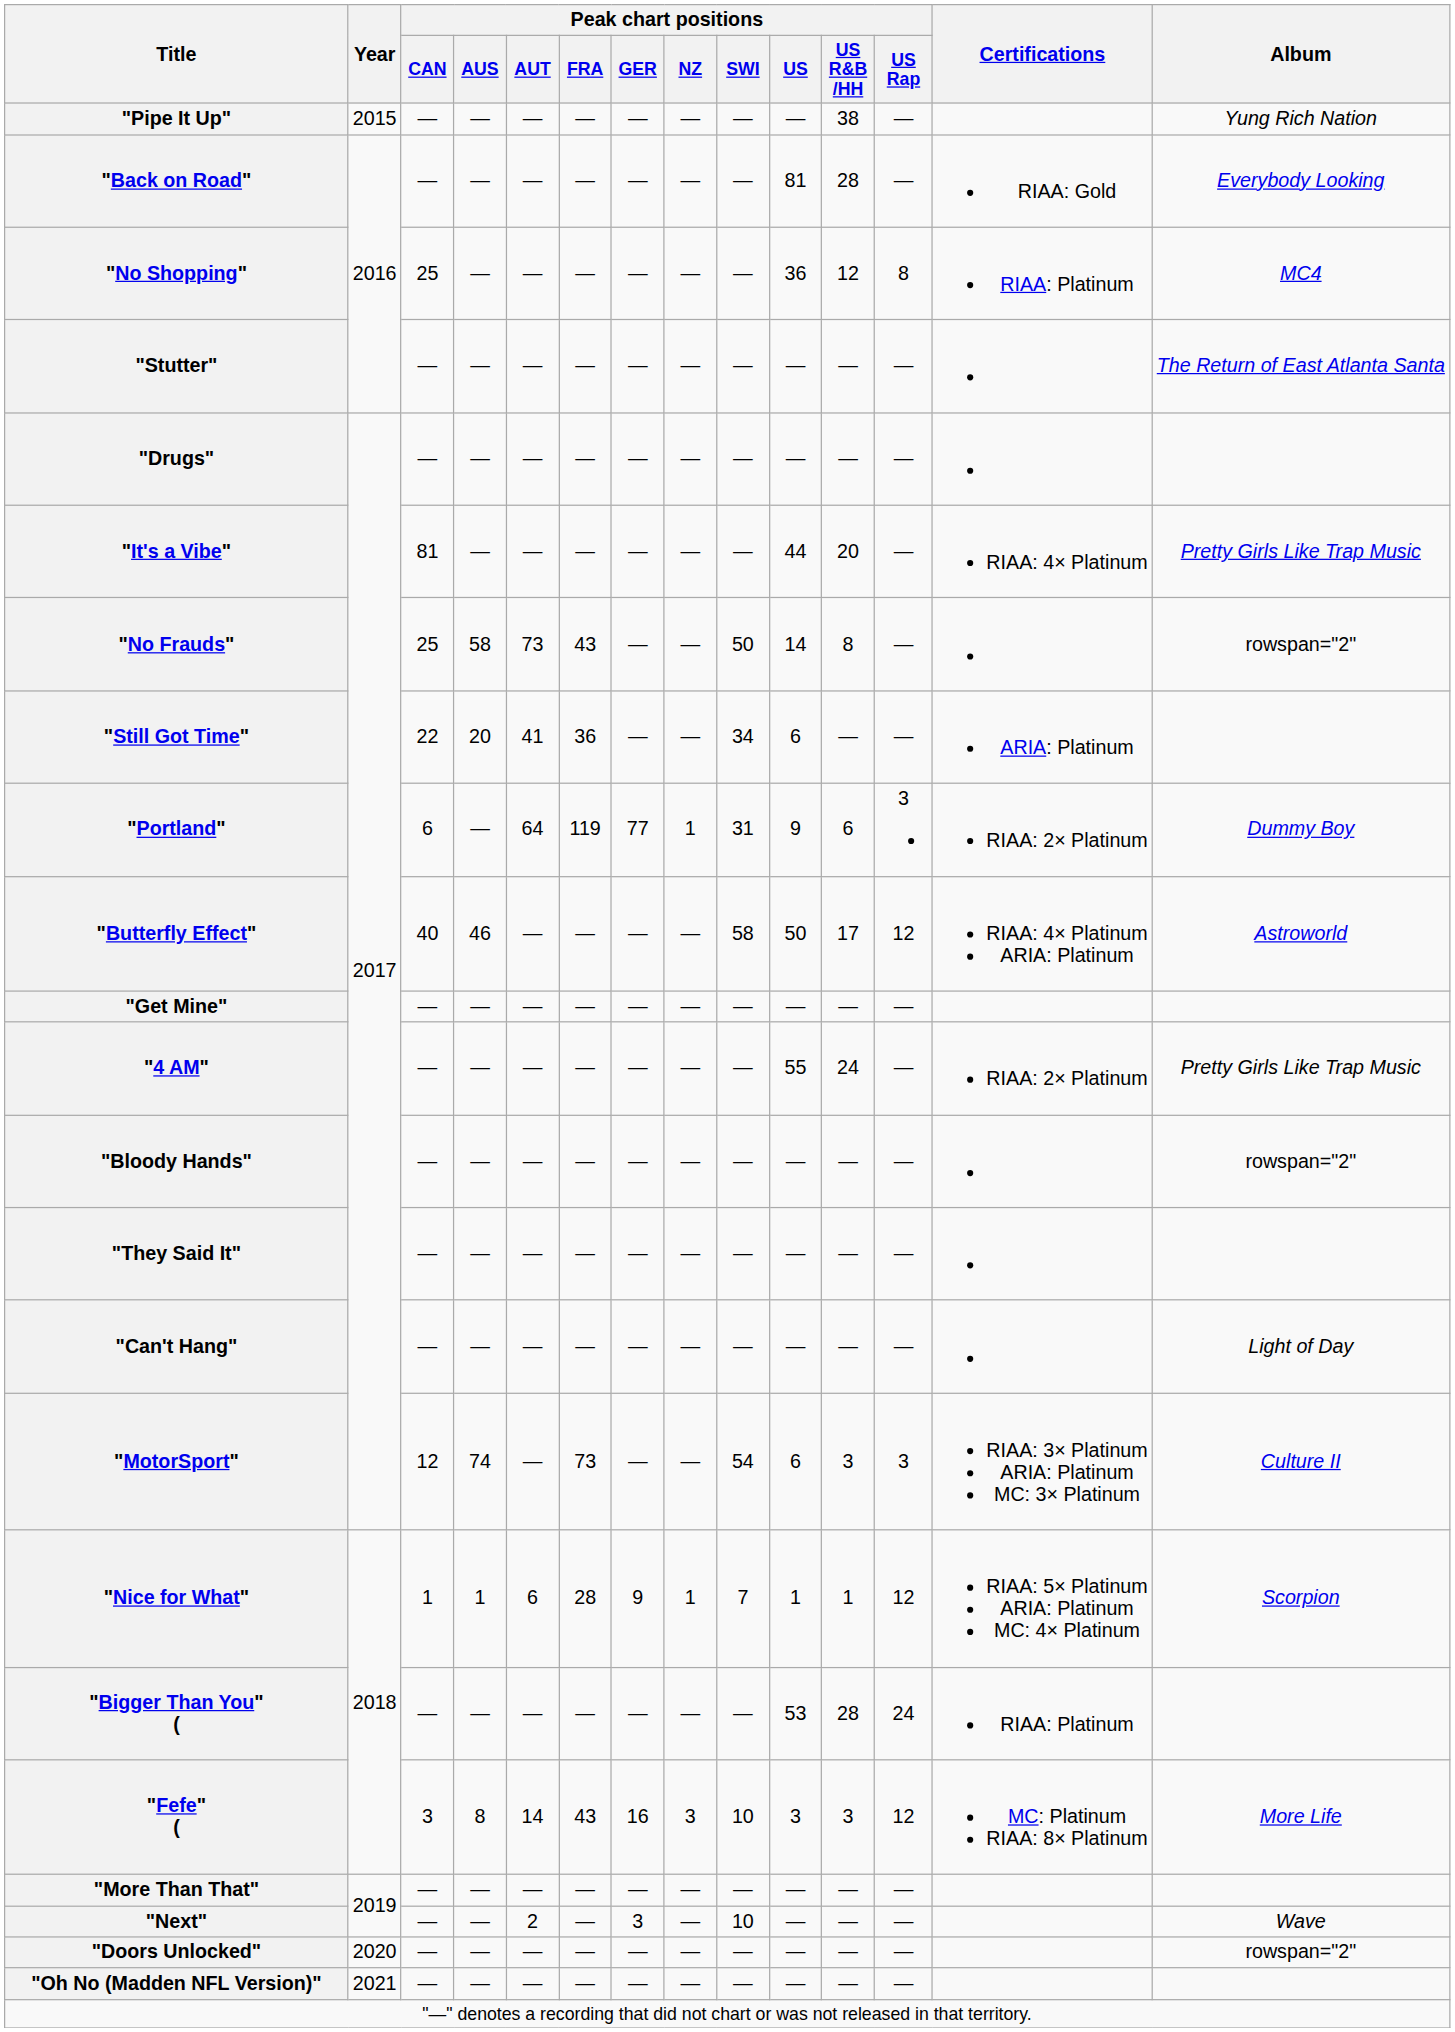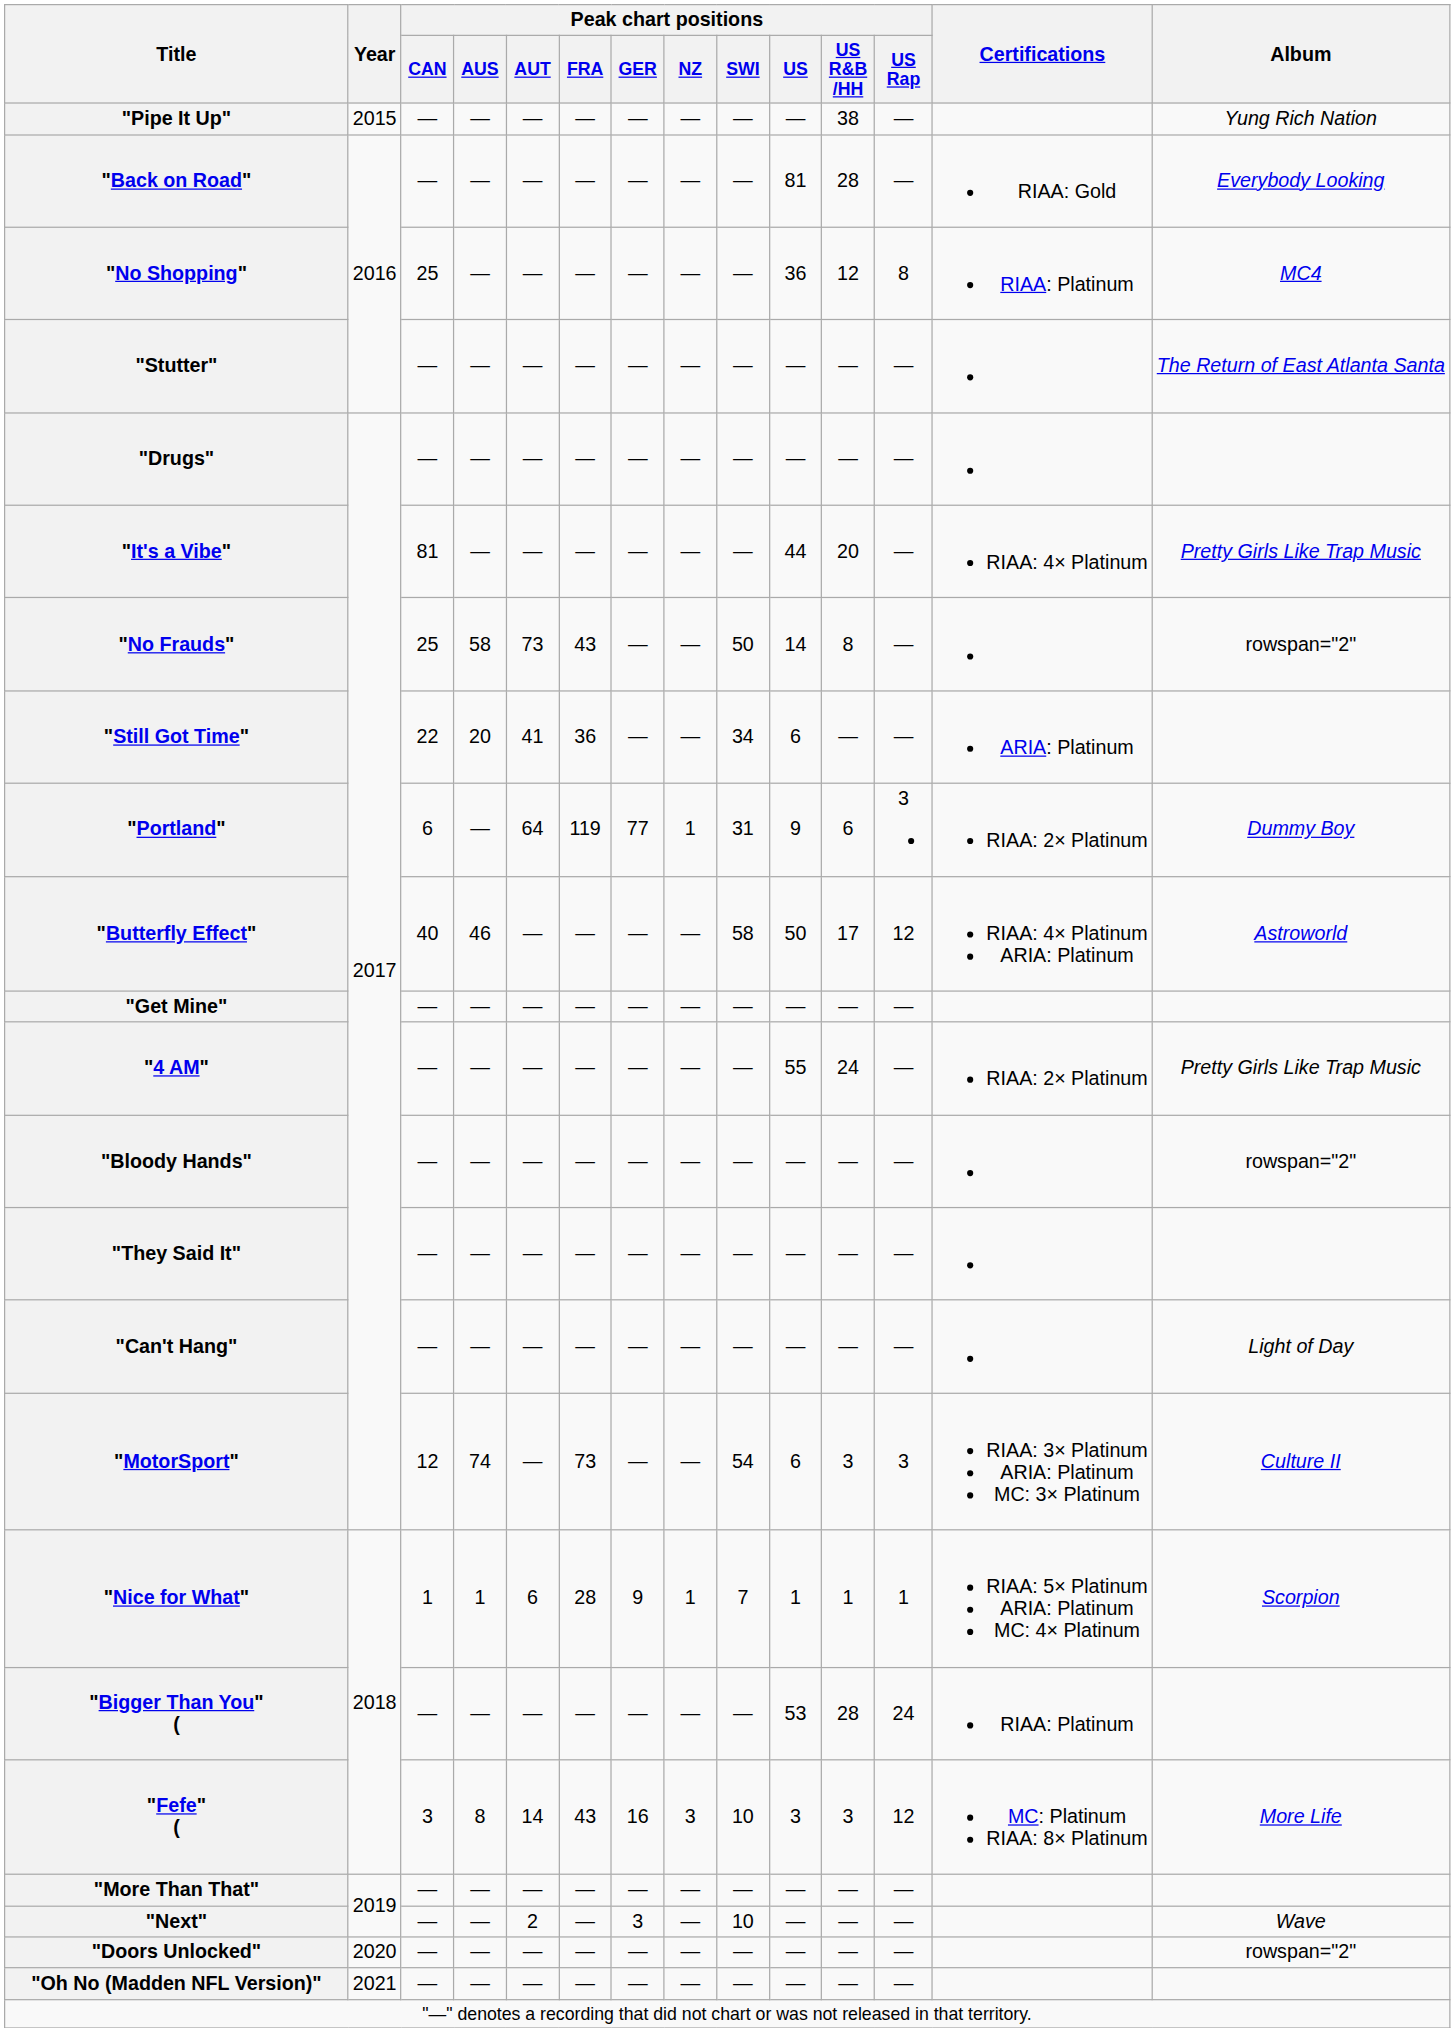(903, 1598) 12 -> (903, 1598) 1
